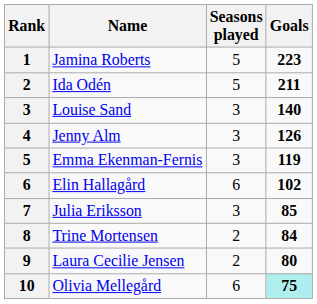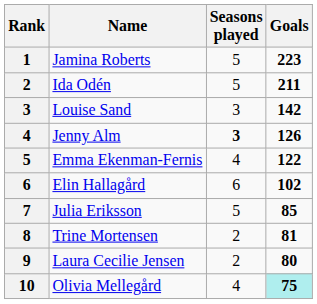(289, 110) 140 -> (289, 110) 142
(236, 135) normal -> (236, 135) bold
(236, 160) 3 -> (236, 160) 4
(289, 160) 119 -> (289, 160) 122
(236, 210) 3 -> (236, 210) 5
(289, 235) 84 -> (289, 235) 81
(236, 286) 6 -> (236, 286) 4
